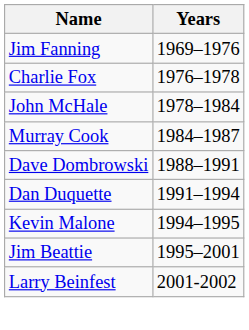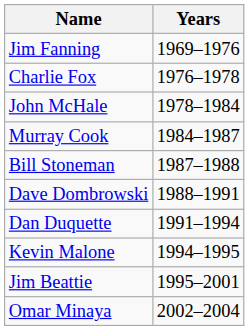+ row: (62, 164)
- row: (62, 281)
+ row: (60, 310)
